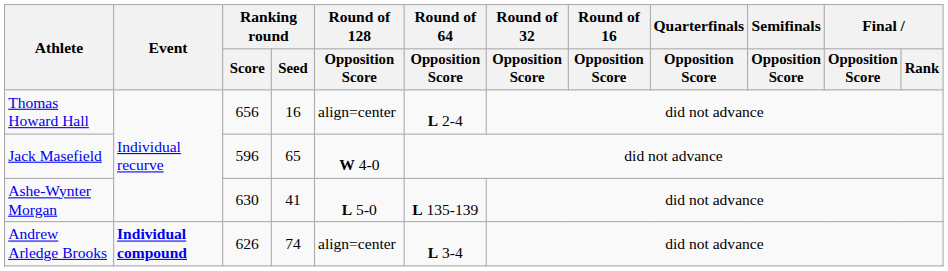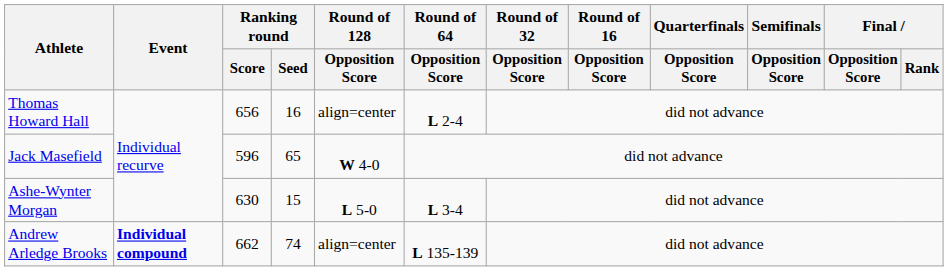(293, 200) 41 -> (293, 200) 15
(445, 209) L 135-139 -> (445, 209) L 3-4
(247, 244) 626 -> (247, 244) 662
(445, 253) L 3-4 -> (445, 253) L 135-139
